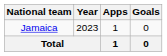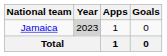(87, 28) no background -> (87, 28) lightgrey background
